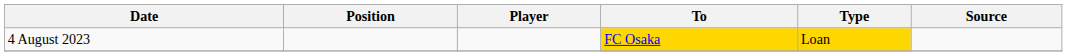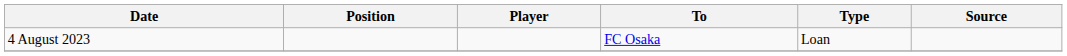(632, 39) gold background -> (632, 39) no background
(815, 39) gold background -> (815, 39) no background
